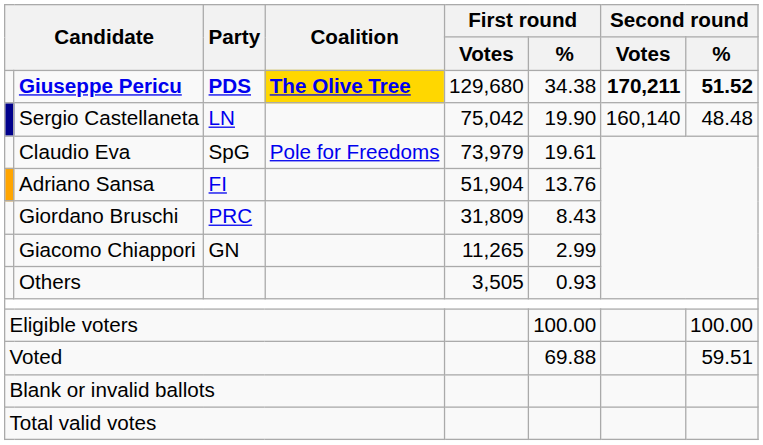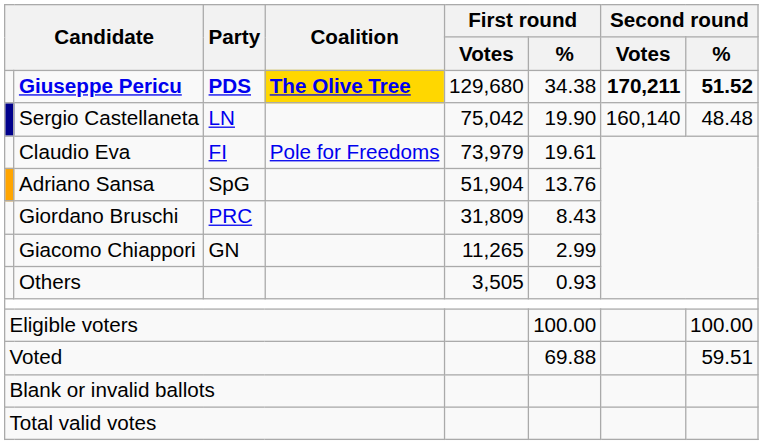(229, 151) SpG -> (218, 151) FI
(218, 184) FI -> (229, 184) SpG
